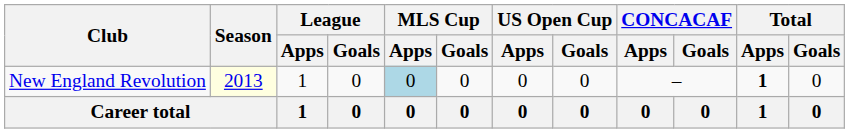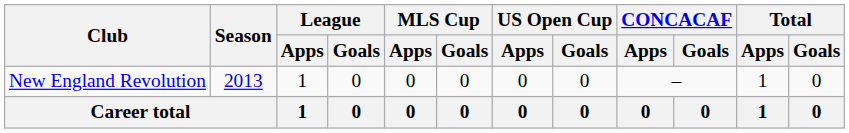(243, 81) lightyellow background -> (243, 81) no background
(410, 81) lightblue background -> (410, 81) no background
(762, 81) bold -> (762, 81) normal
